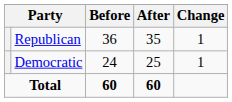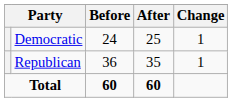rows swapped: (48, 39) <-> (48, 62)
